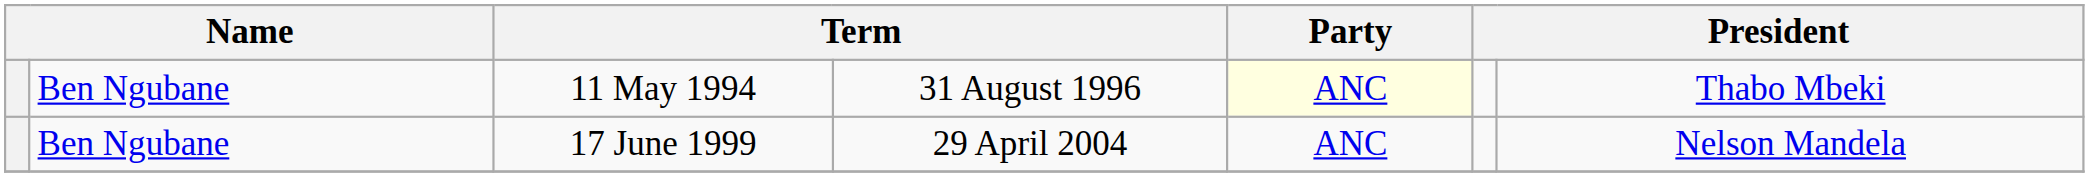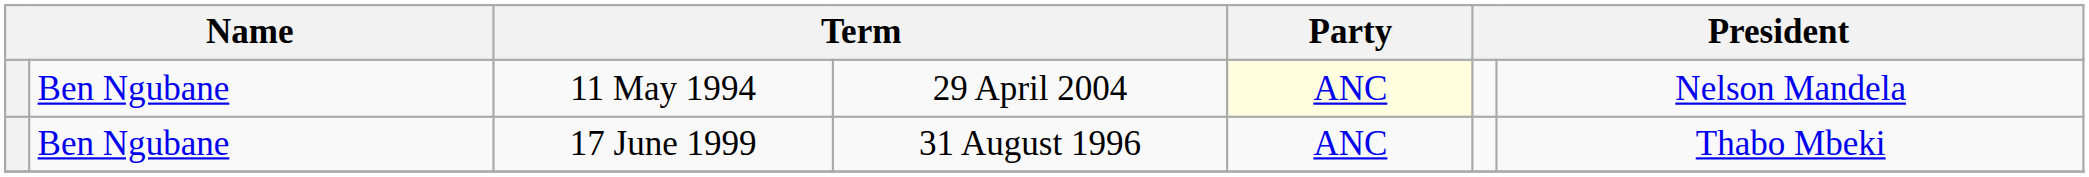(1030, 87) 31 August 1996 -> (1030, 87) 29 April 2004
(1791, 87) Thabo Mbeki -> (1791, 87) Nelson Mandela
(1030, 143) 29 April 2004 -> (1030, 143) 31 August 1996
(1791, 143) Nelson Mandela -> (1791, 143) Thabo Mbeki
